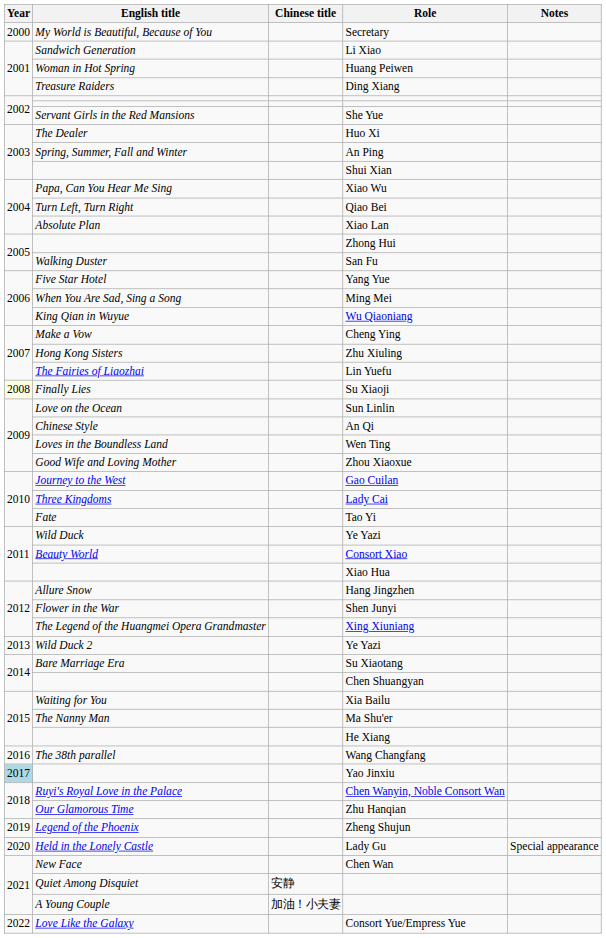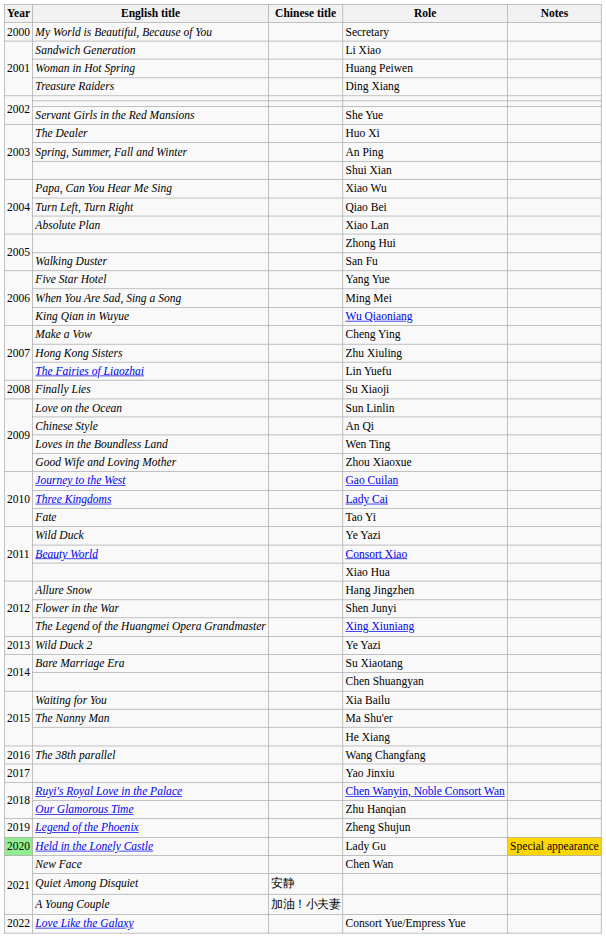(19, 389) lightyellow background -> (19, 389) no background
(19, 773) lightblue background -> (19, 773) no background
(19, 846) no background -> (19, 846) lightgreen background
(554, 846) no background -> (554, 846) gold background
